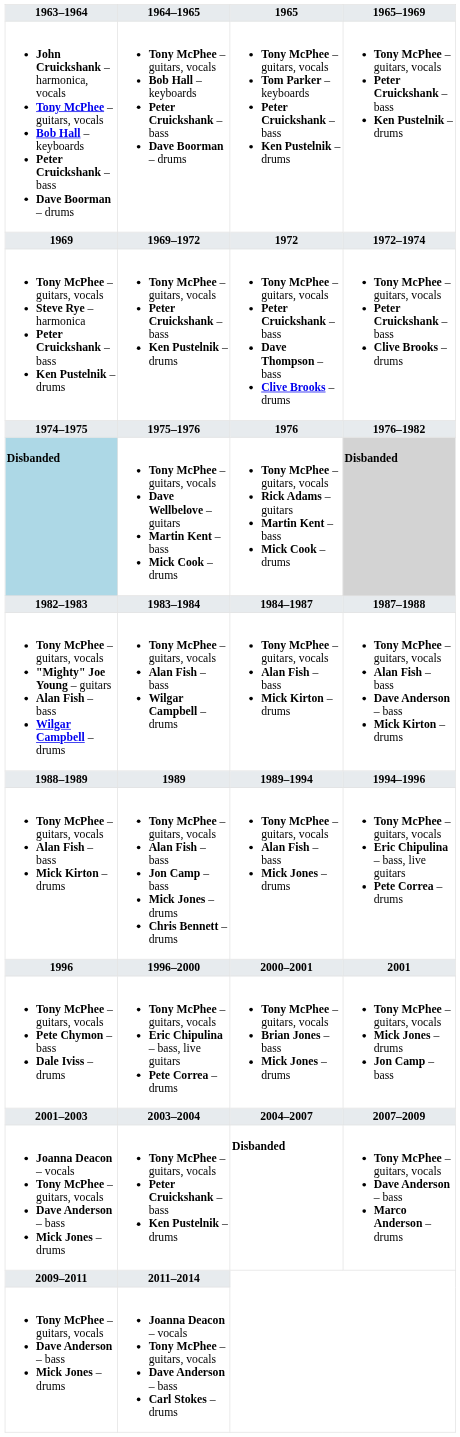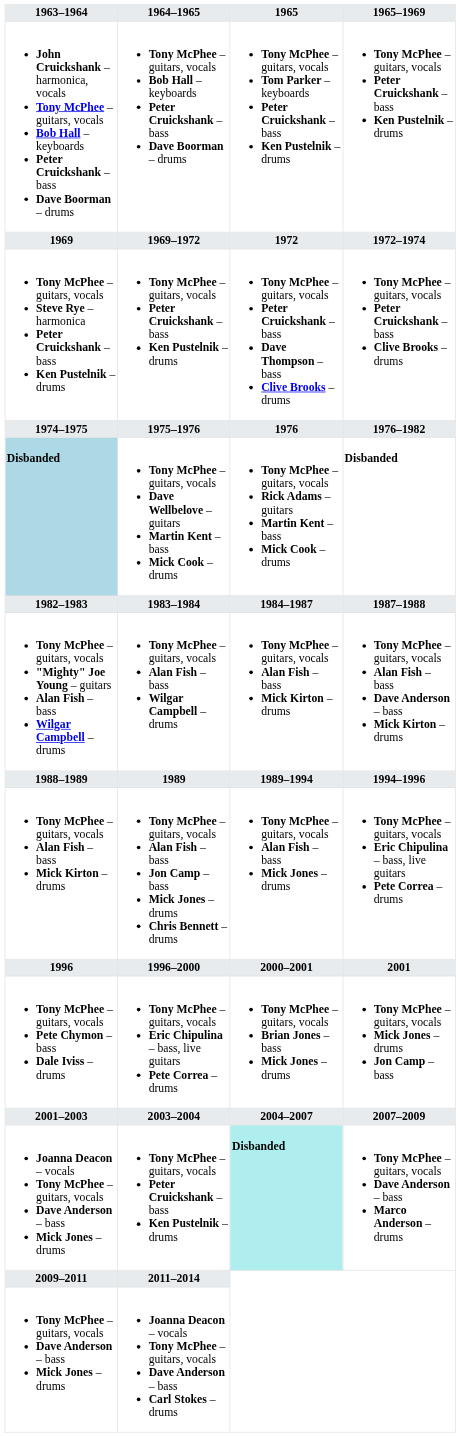(371, 458) lightgrey background -> (371, 458) no background
(259, 1146) no background -> (259, 1146) paleturquoise background
